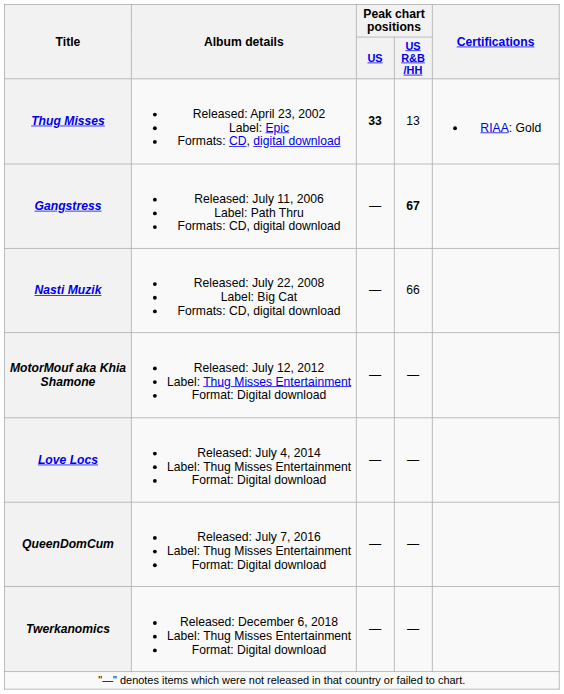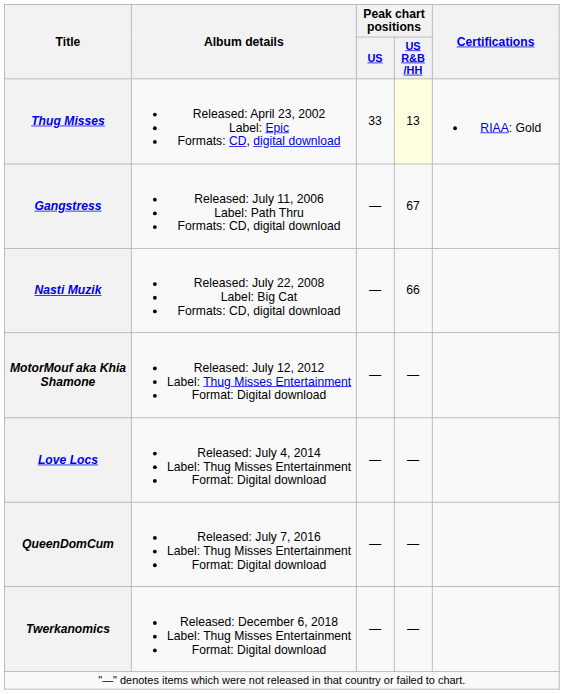(375, 121) bold -> (375, 121) normal
(413, 121) no background -> (413, 121) lightyellow background
(413, 206) bold -> (413, 206) normal
